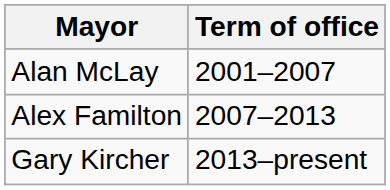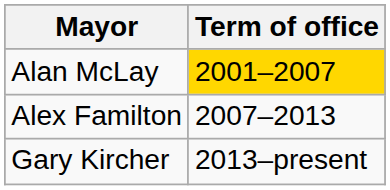(265, 71) no background -> (265, 71) gold background
